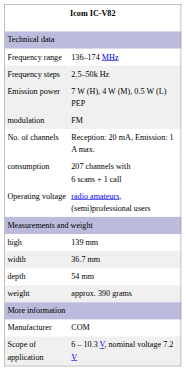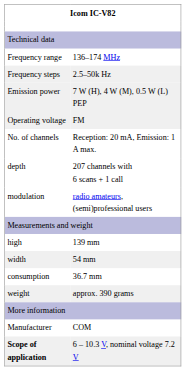(26, 120) modulation -> (37, 120) Operating voltage
(28, 166) consumption -> (16, 166) depth
(37, 196) Operating voltage -> (26, 196) modulation
(86, 259) 36.7 mm -> (84, 259) 54 mm
(16, 276) depth -> (28, 276) consumption
(83, 276) 54 mm -> (87, 276) 36.7 mm
(25, 351) normal -> (27, 351) bold
